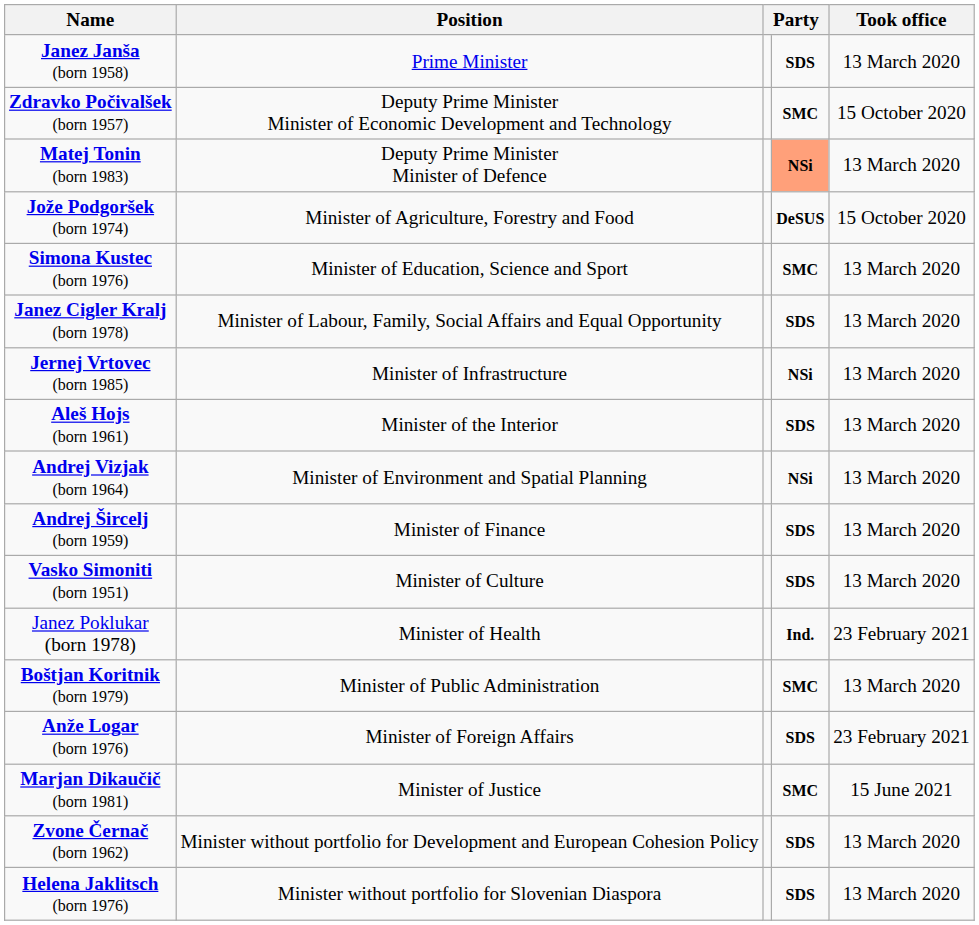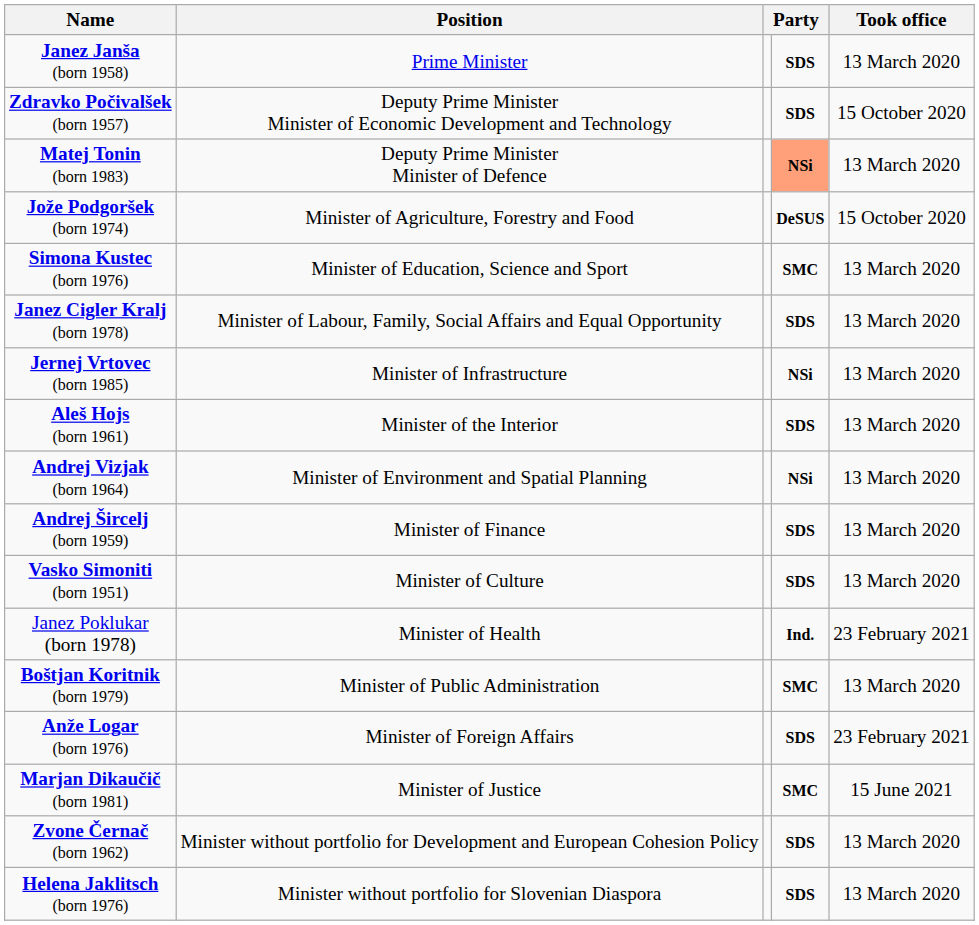(800, 113) SMC -> (800, 113) SDS
